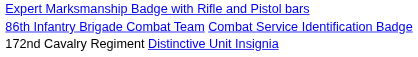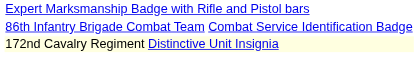(142, 44) no background -> (142, 44) lightyellow background
